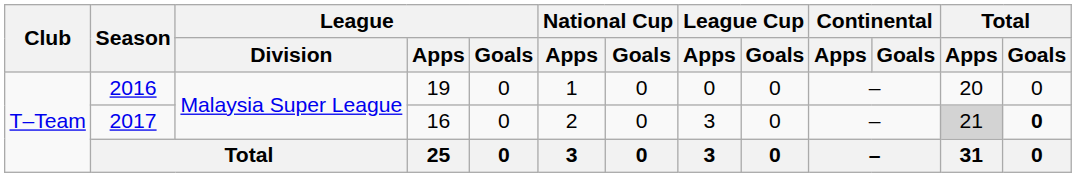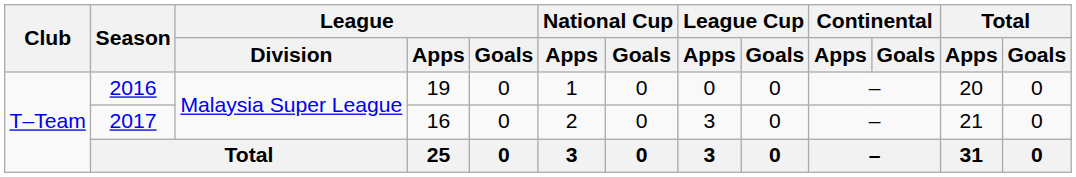(971, 121) lightgrey background -> (971, 121) no background
(1037, 121) bold -> (1037, 121) normal
